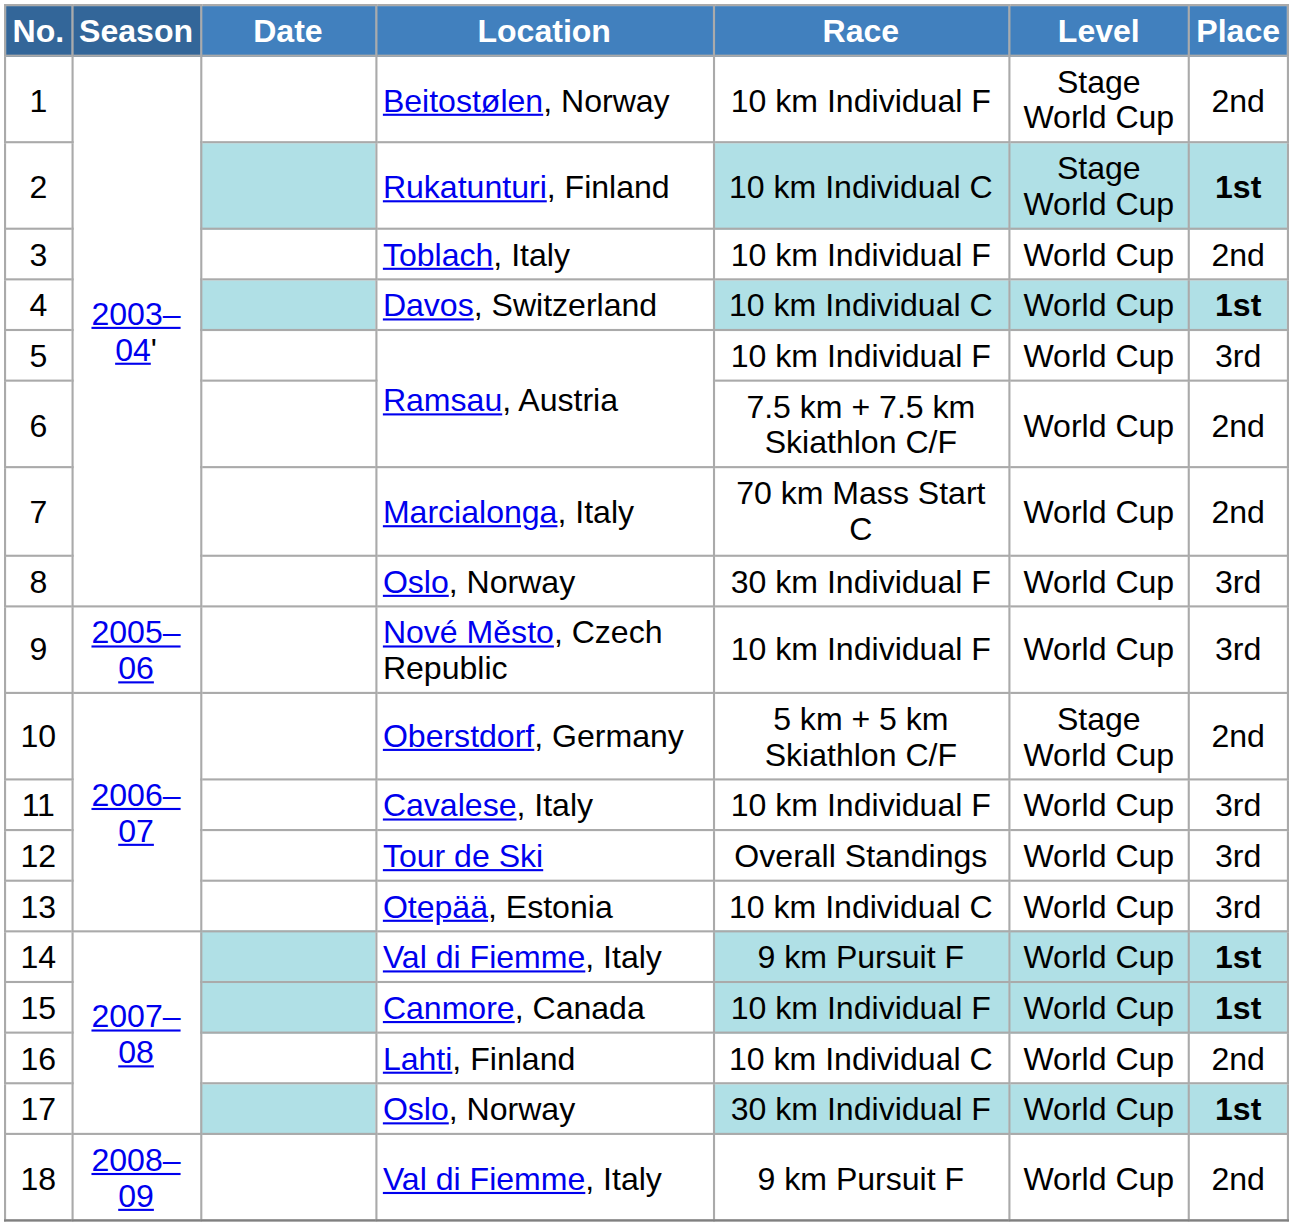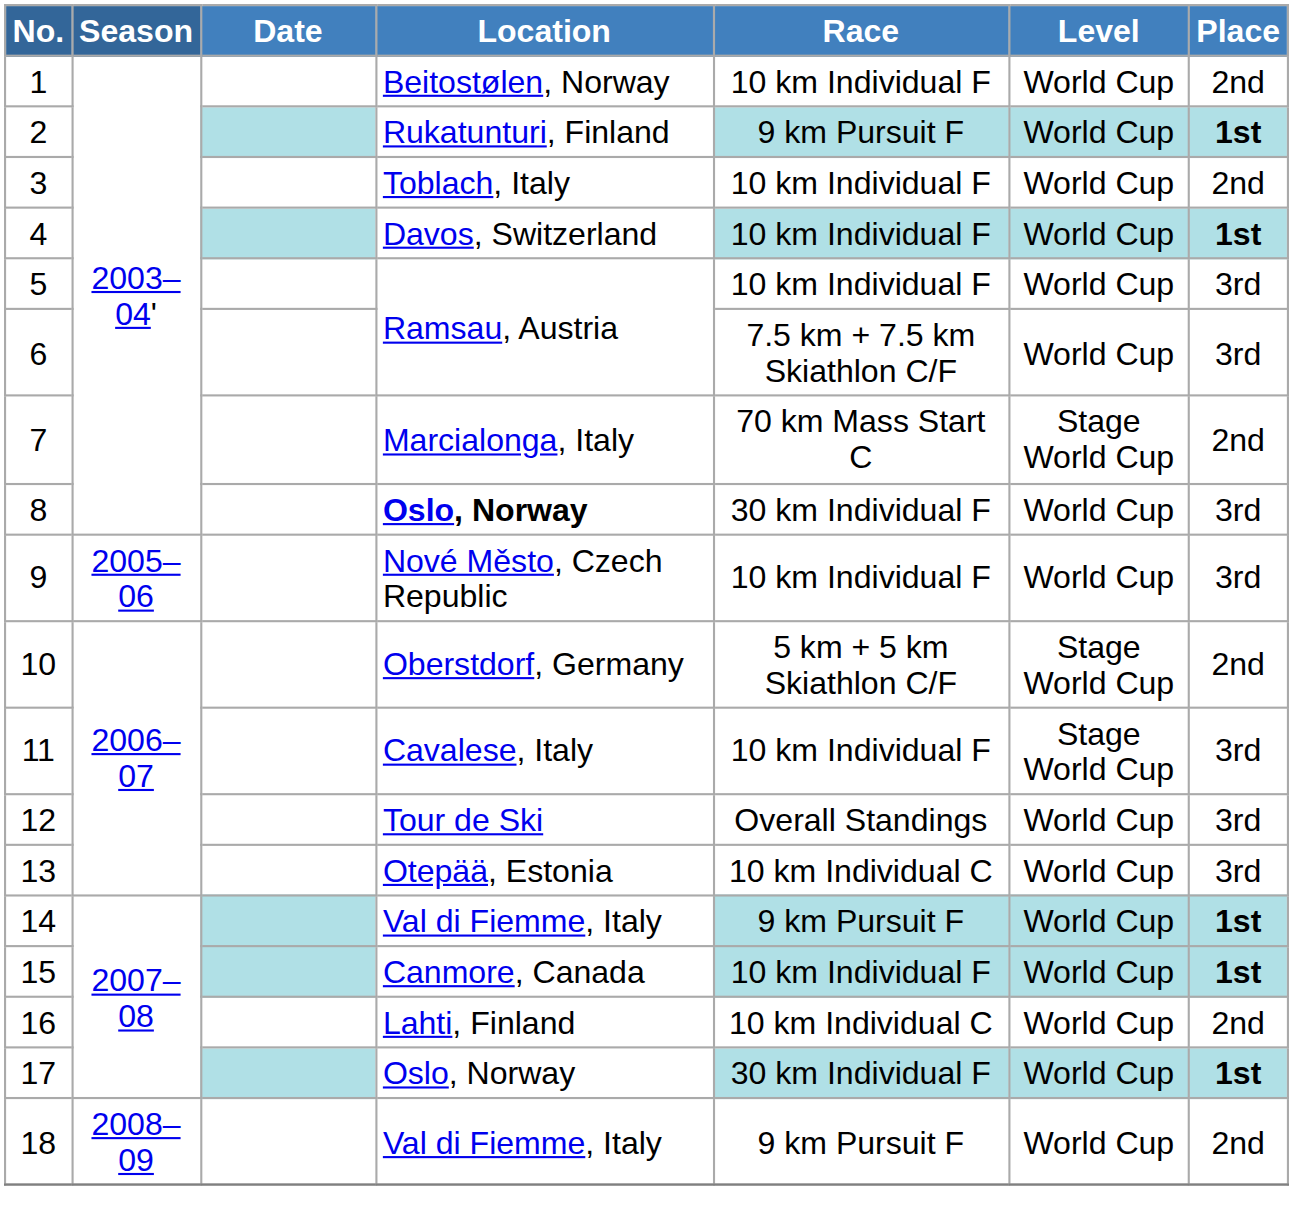(1099, 99) Stage World Cup -> (1099, 81) World Cup
(861, 186) 10 km Individual C -> (861, 132) 9 km Pursuit F
(1099, 186) Stage World Cup -> (1099, 132) World Cup
(861, 305) 10 km Individual C -> (861, 234) 10 km Individual F
(1238, 425) 2nd -> (1238, 353) 3rd
(1099, 512) World Cup -> (1099, 440) Stage World Cup
(479, 580) normal -> (485, 509) bold
(1099, 804) World Cup -> (1099, 751) Stage World Cup
